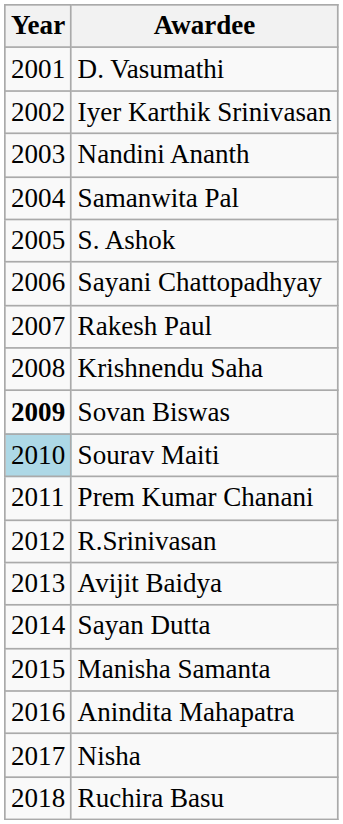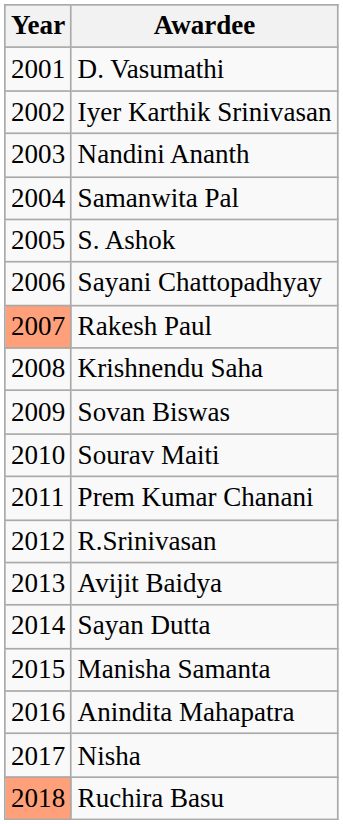(38, 326) no background -> (38, 326) lightsalmon background
(38, 411) bold -> (38, 411) normal
(38, 454) lightblue background -> (38, 454) no background
(38, 797) no background -> (38, 797) lightsalmon background
